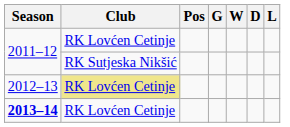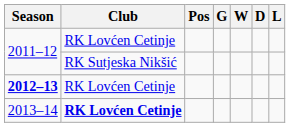(33, 87) normal -> (33, 87) bold
(120, 87) khaki background -> (120, 87) no background
(33, 110) bold -> (33, 110) normal
(120, 110) normal -> (123, 110) bold
